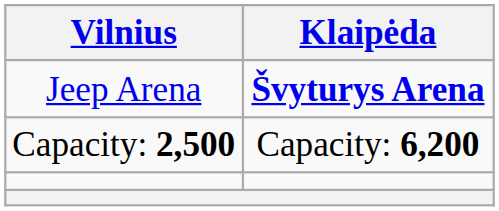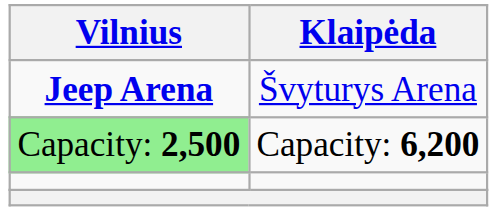(124, 88) normal -> (129, 88) bold
(368, 88) bold -> (368, 88) normal
(124, 144) no background -> (129, 144) lightgreen background
